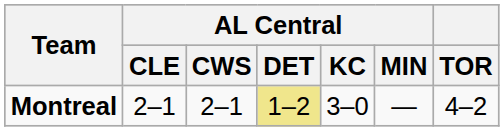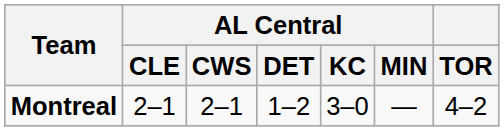(289, 106) khaki background -> (289, 106) no background
